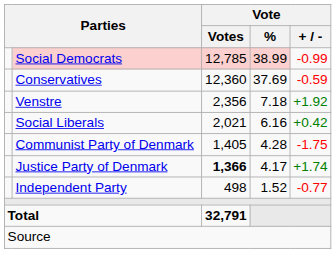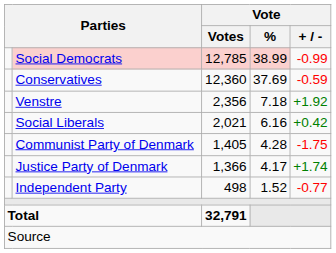(230, 166) bold -> (230, 166) normal
